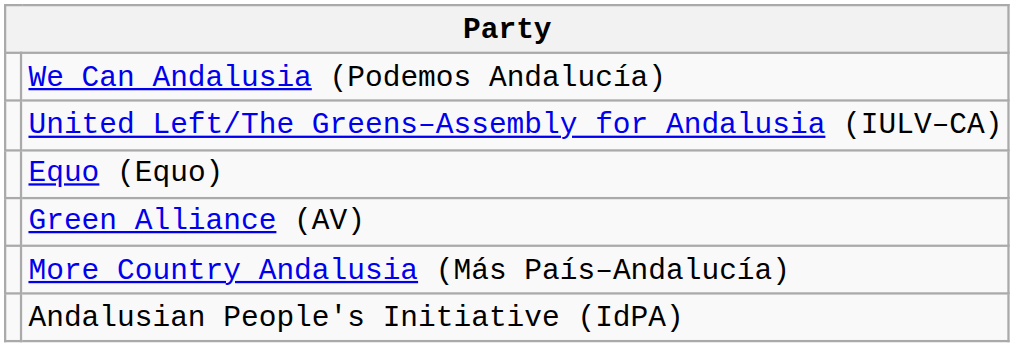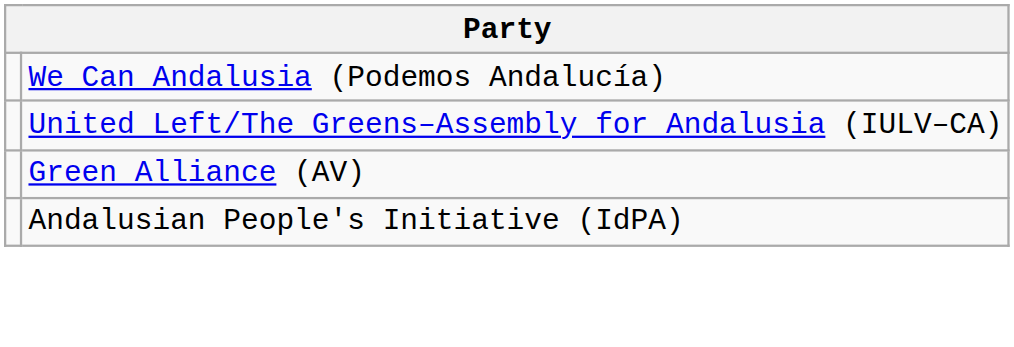- row: (126, 173)
- row: (409, 270)
